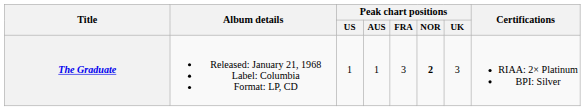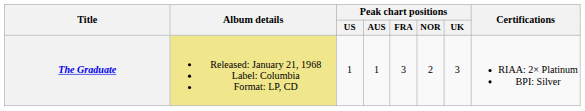(253, 76) no background -> (253, 76) khaki background
(430, 70) bold -> (430, 70) normal
